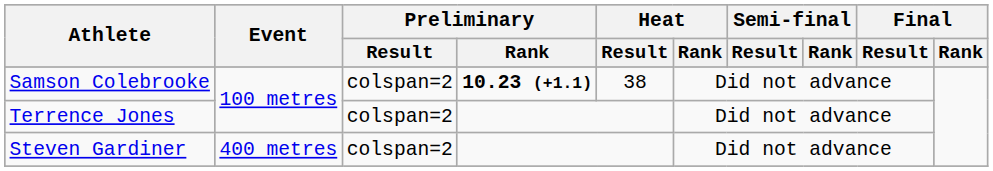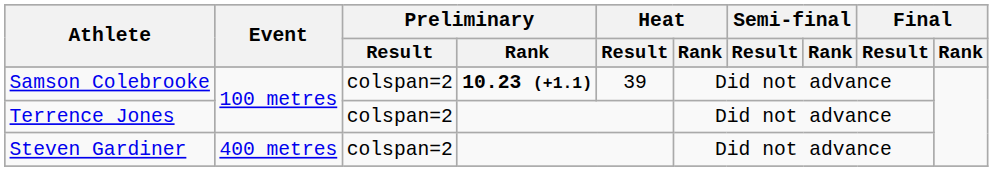(635, 83) 38 -> (635, 83) 39
